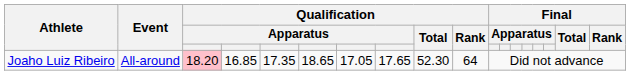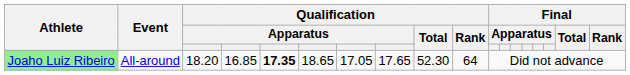(61, 61) no background -> (61, 61) lightgreen background
(202, 61) pink background -> (202, 61) no background
(279, 61) normal -> (279, 61) bold
